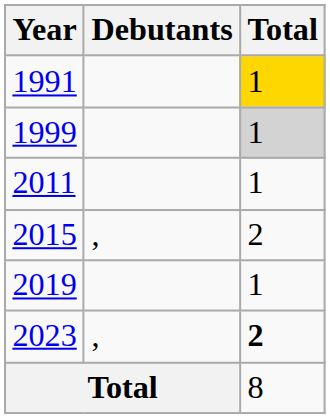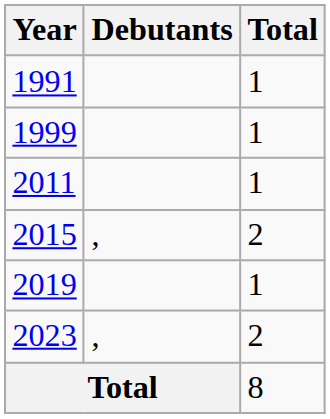(256, 81) gold background -> (256, 81) no background
(256, 132) lightgrey background -> (256, 132) no background
(256, 336) bold -> (256, 336) normal
